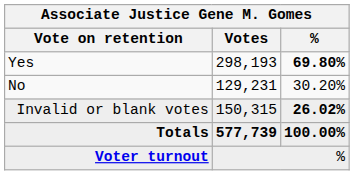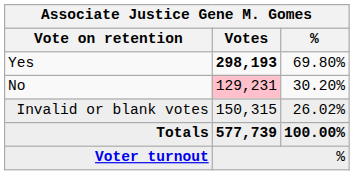(246, 64) normal -> (246, 64) bold
(319, 64) bold -> (319, 64) normal
(246, 87) no background -> (246, 87) pink background
(319, 111) bold -> (319, 111) normal
